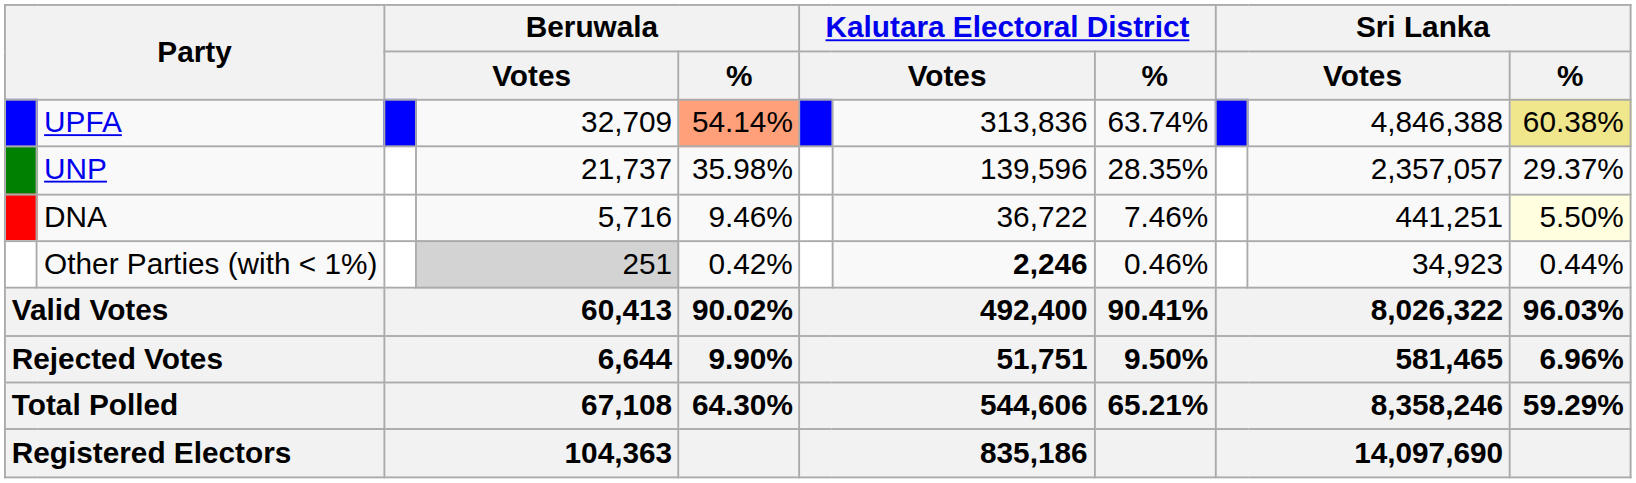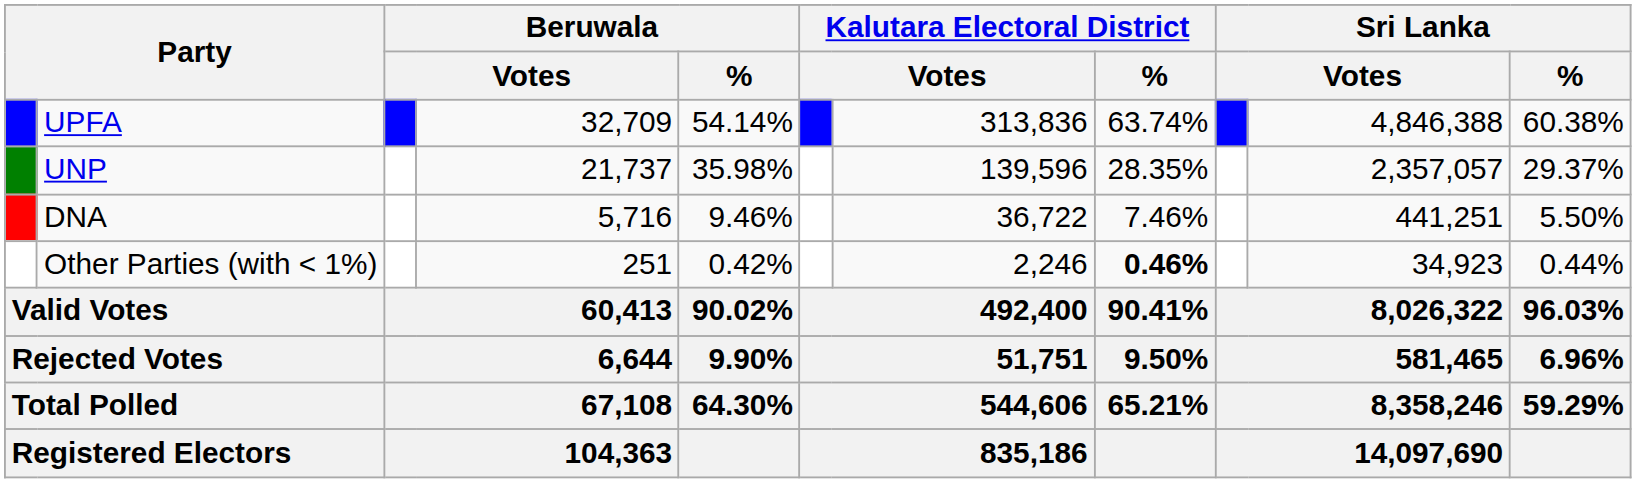(742, 122) lightsalmon background -> (742, 122) no background
(1573, 122) khaki background -> (1573, 122) no background
(1582, 216) lightyellow background -> (1582, 216) no background
(647, 264) lightgrey background -> (647, 264) no background
(1050, 264) bold -> (1050, 264) normal
(1166, 264) normal -> (1166, 264) bold
